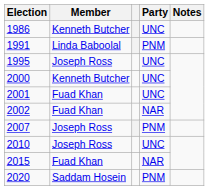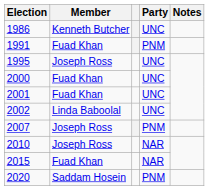(86, 45) Linda Baboolal -> (77, 45) Fuad Khan
(91, 78) Kenneth Butcher -> (77, 78) Fuad Khan
(77, 111) Fuad Khan -> (86, 111) Linda Baboolal
(153, 111) NAR -> (153, 111) UNC
(153, 144) UNC -> (153, 144) NAR
